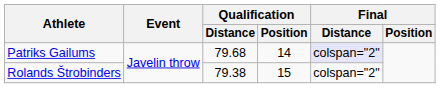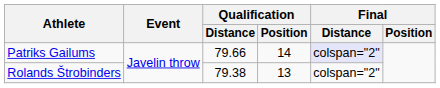(230, 53) 79.68 -> (230, 53) 79.66
(284, 73) 15 -> (284, 73) 13
